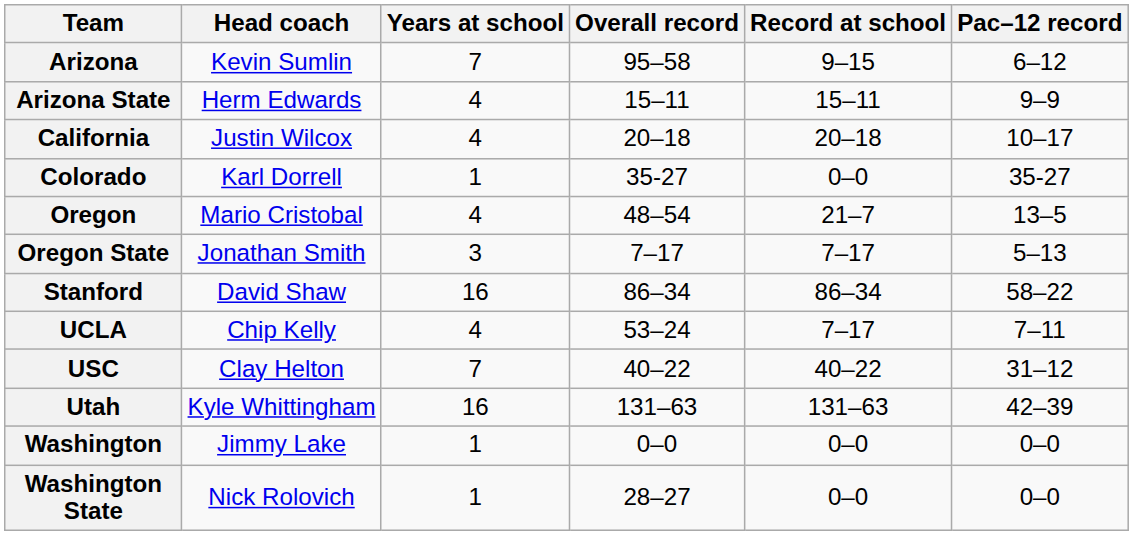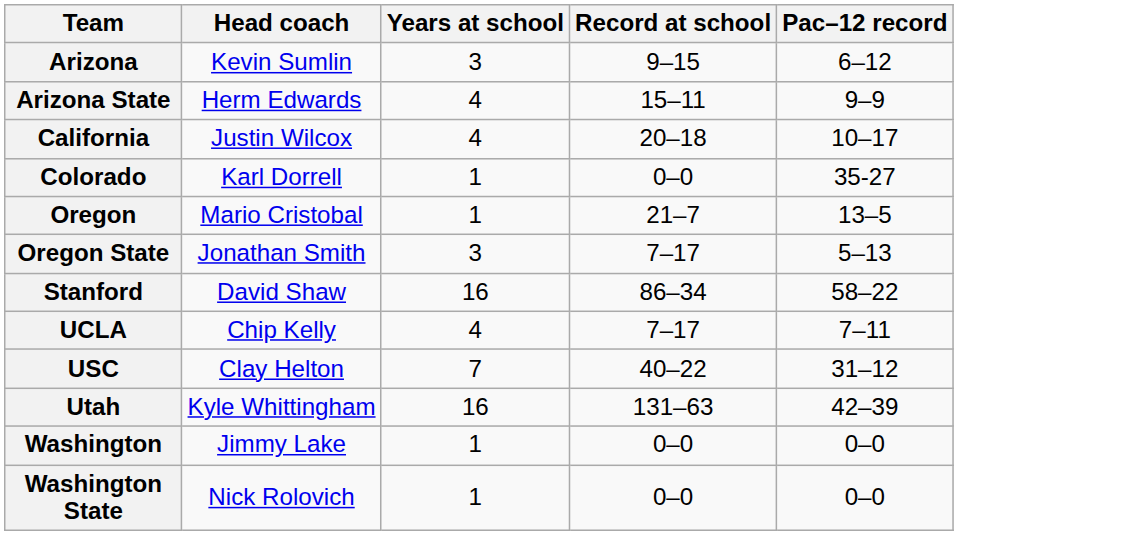- column: (657, 23)
(475, 61) 7 -> (475, 61) 3
(475, 215) 4 -> (475, 215) 1
